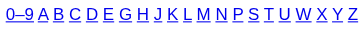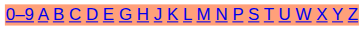(182, 14) no background -> (182, 14) lightsalmon background
